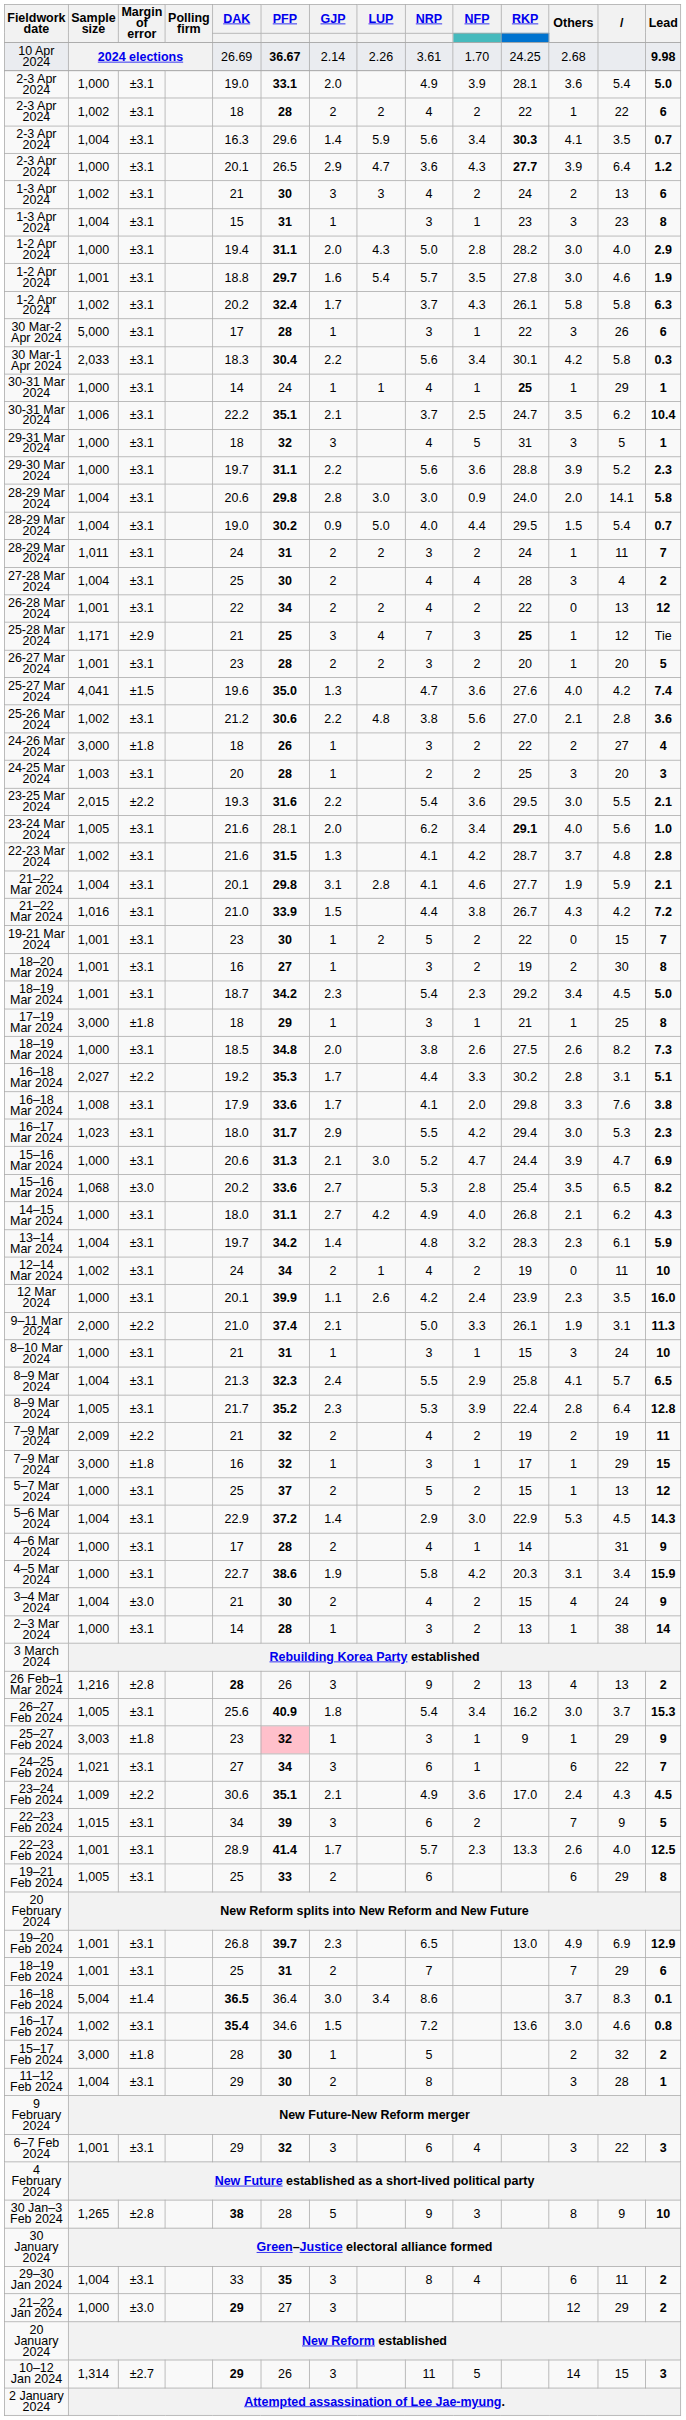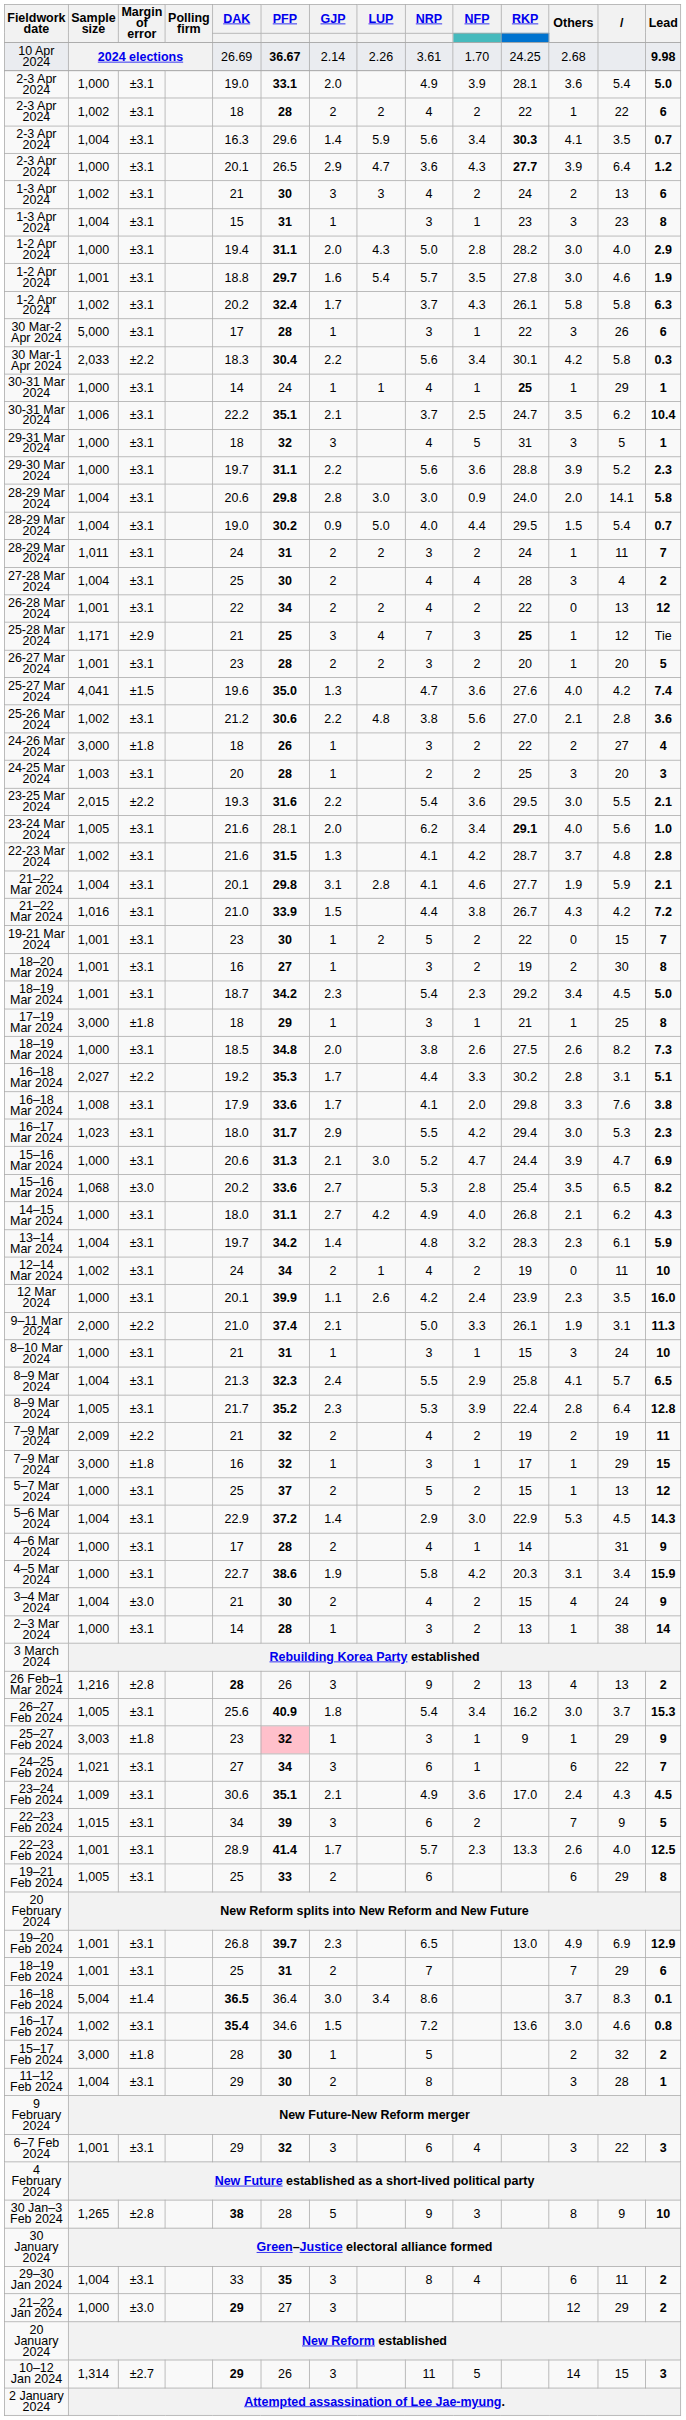(142, 360) ±3.1 -> (142, 360) ±2.2
(142, 1795) ±2.2 -> (142, 1795) ±3.1
